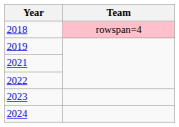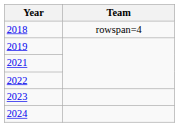(119, 30) pink background -> (119, 30) no background
